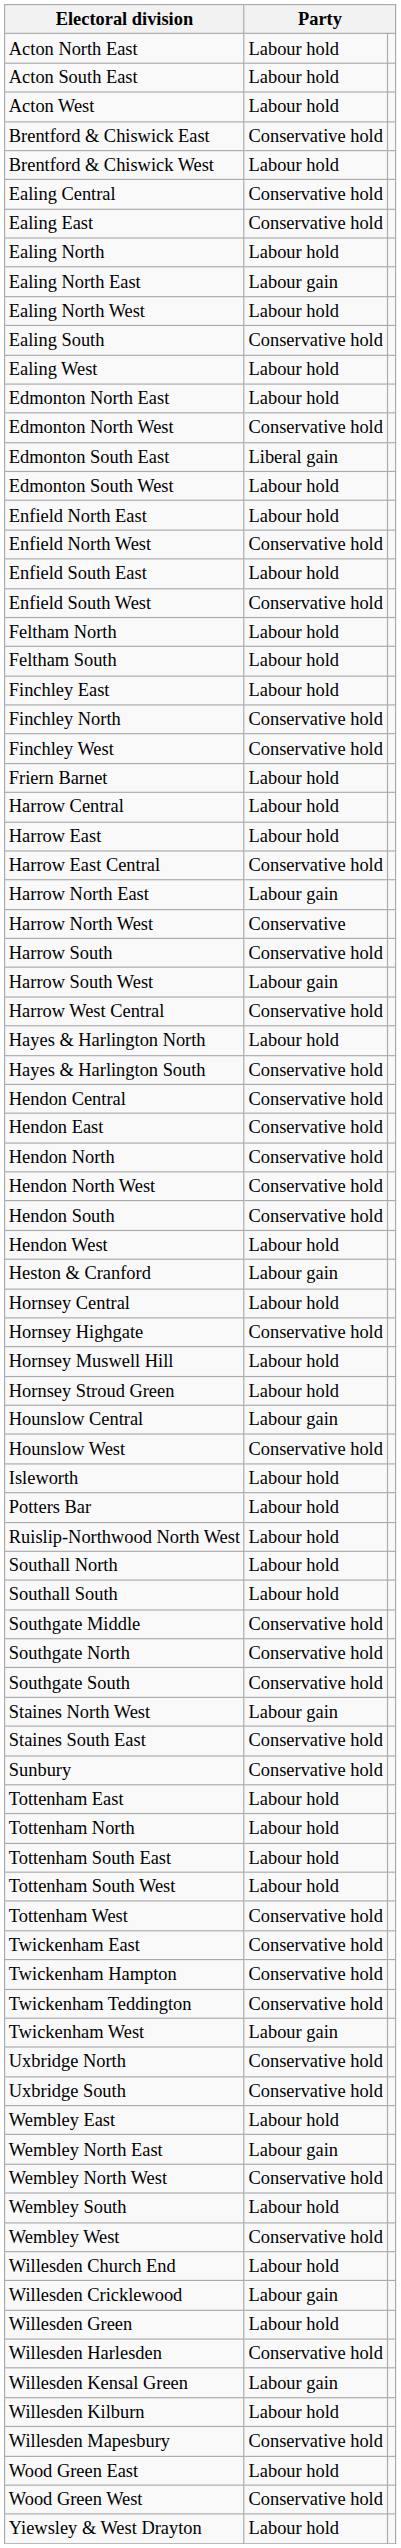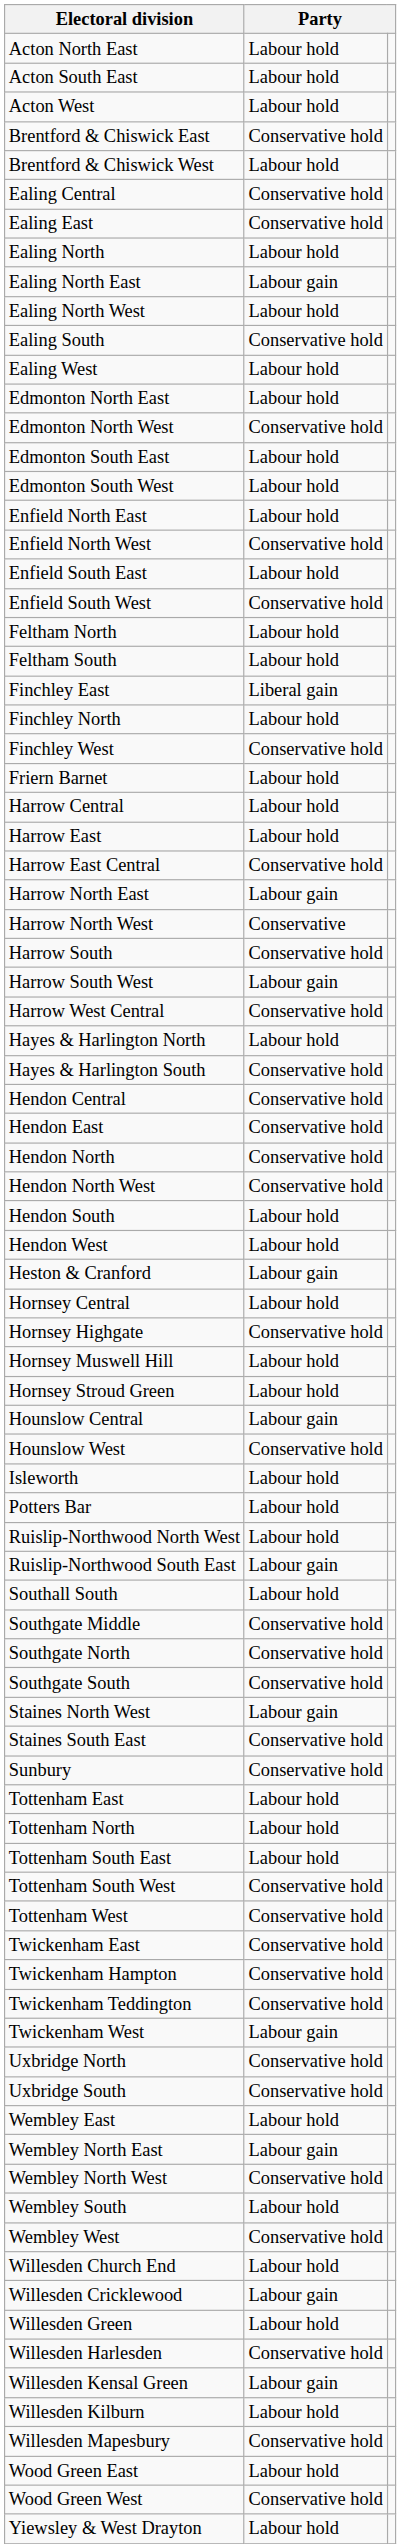(293, 456) Liberal gain -> (294, 456) Labour hold
(294, 690) Labour hold -> (293, 690) Liberal gain
(316, 719) Conservative hold -> (294, 719) Labour hold
(316, 1215) Conservative hold -> (294, 1215) Labour hold
+ row: (122, 1565)
- row: (63, 1565)
(294, 1886) Labour hold -> (316, 1886) Conservative hold
